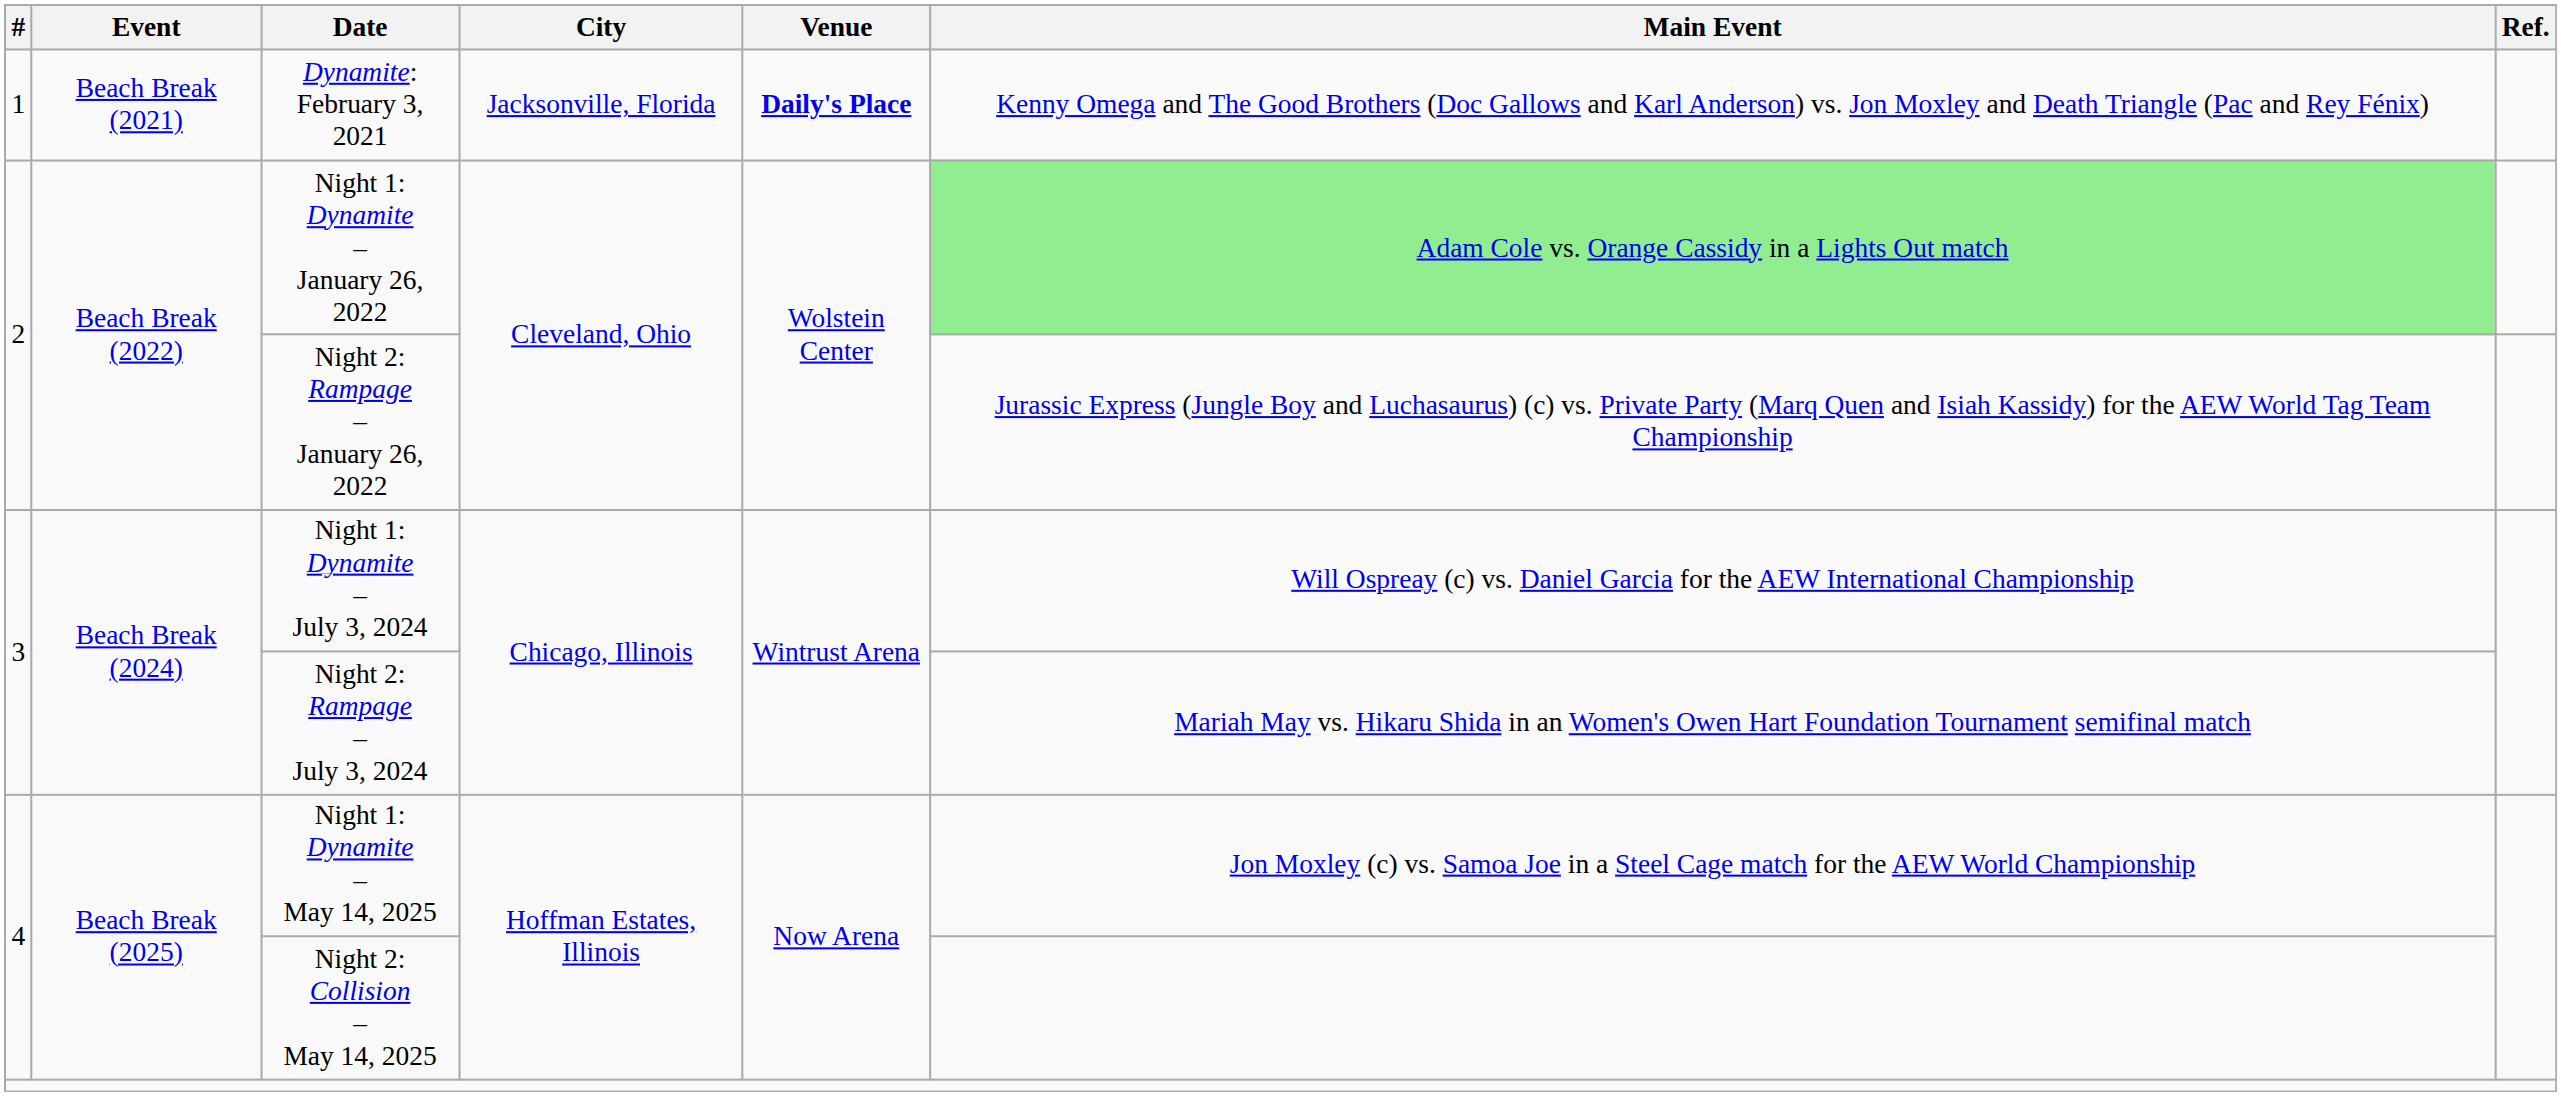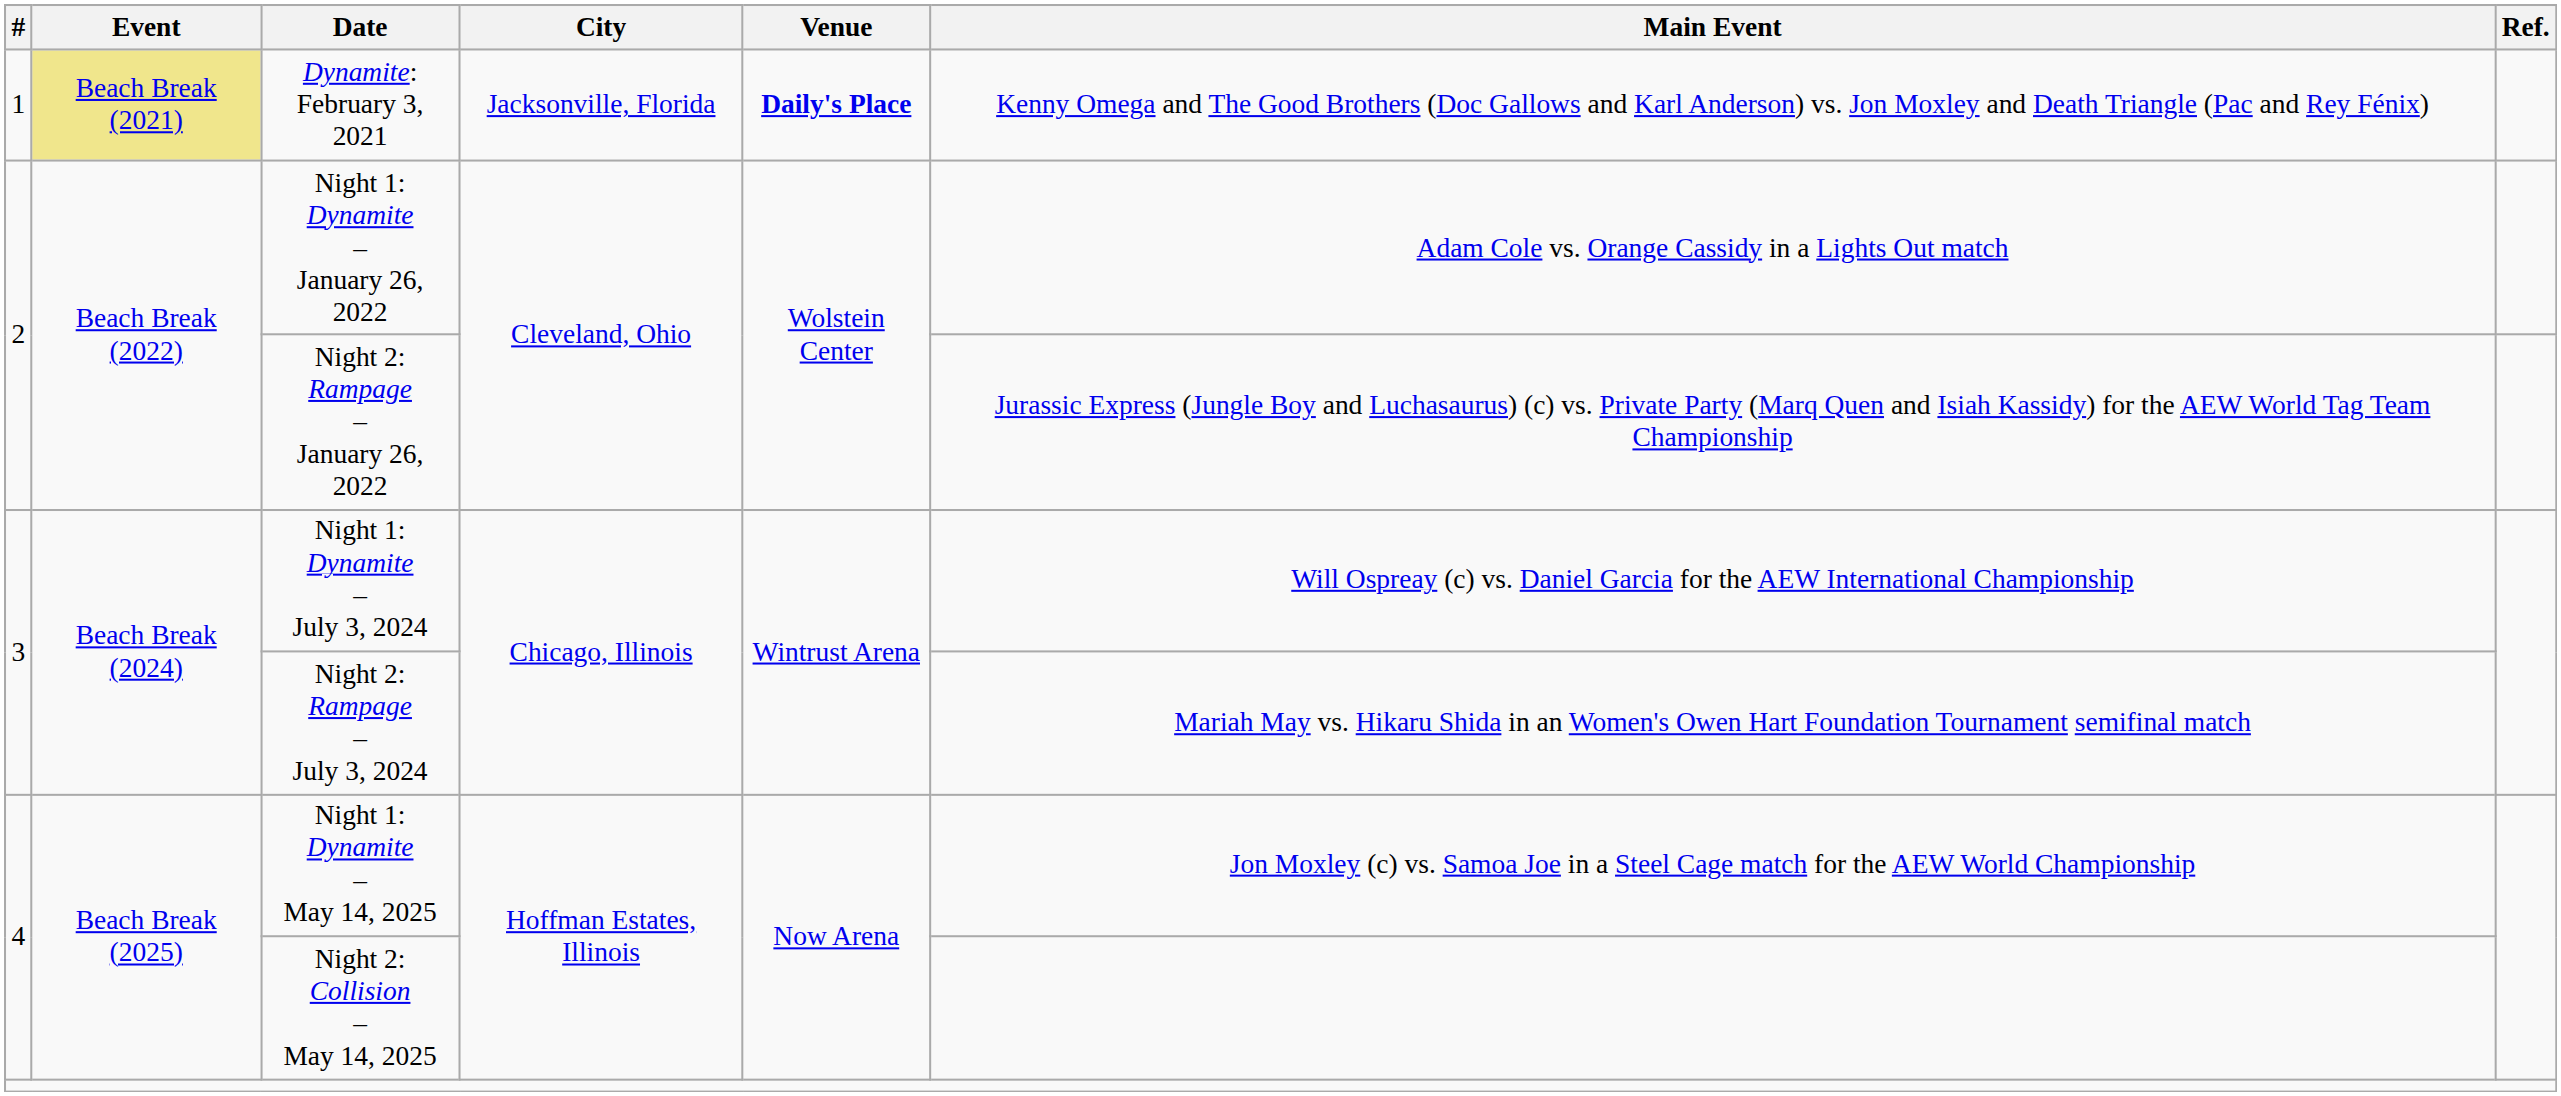(146, 104) no background -> (146, 104) khaki background
(1713, 246) lightgreen background -> (1713, 246) no background
